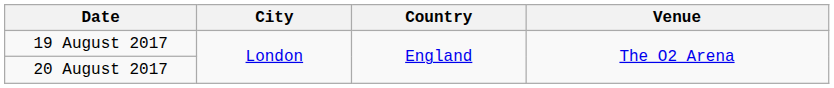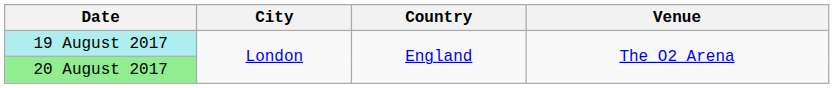(101, 44) no background -> (101, 44) paleturquoise background
(101, 70) no background -> (101, 70) lightgreen background
